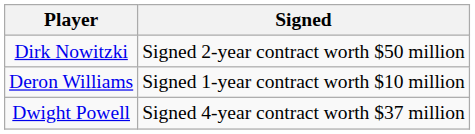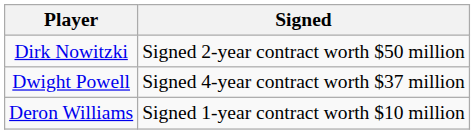rows swapped: (71, 112) <-> (71, 81)
